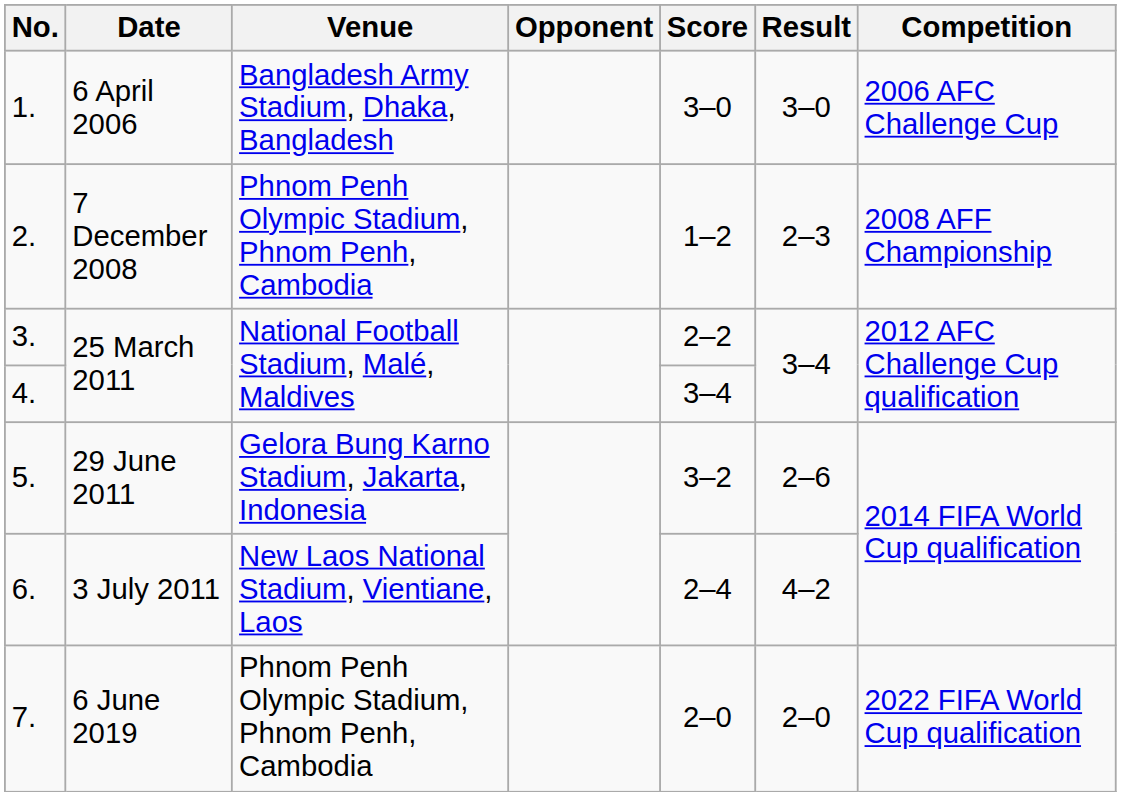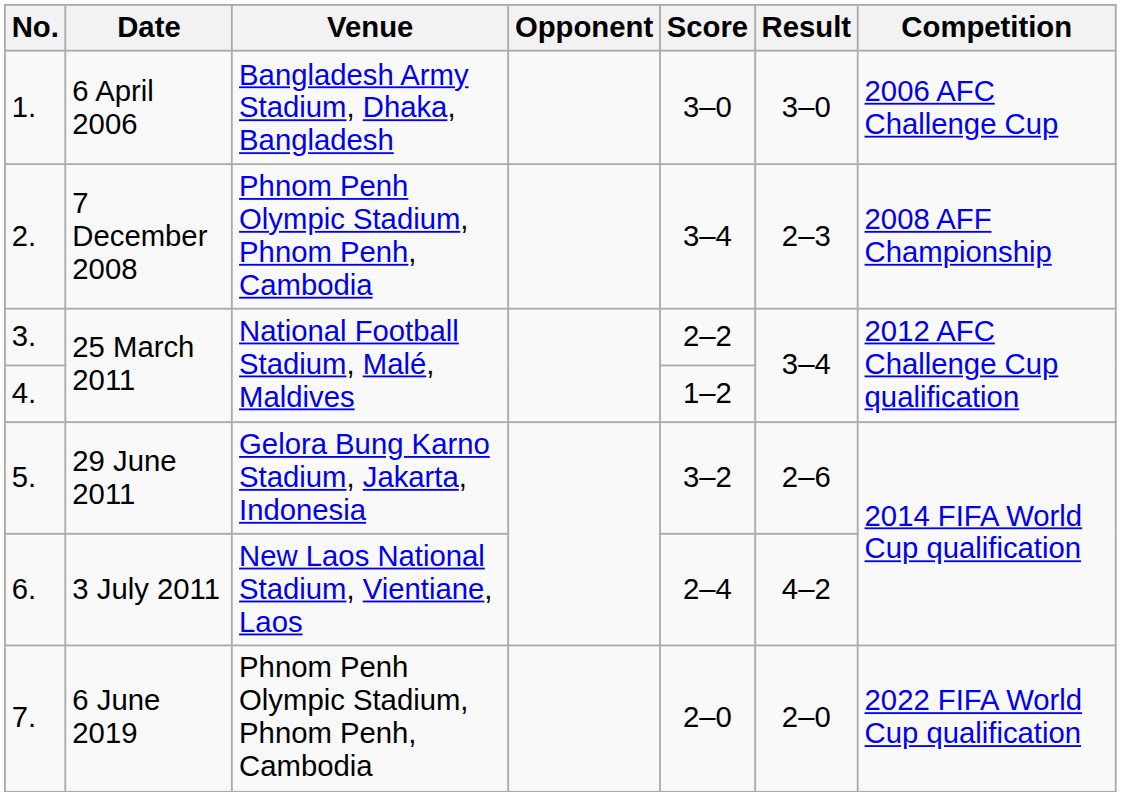(707, 235) 1–2 -> (707, 235) 3–4
(707, 392) 3–4 -> (707, 392) 1–2
